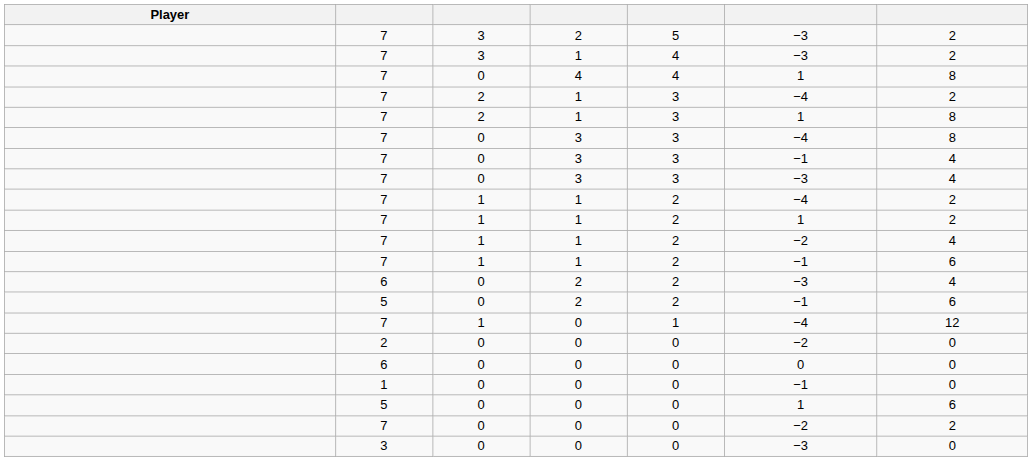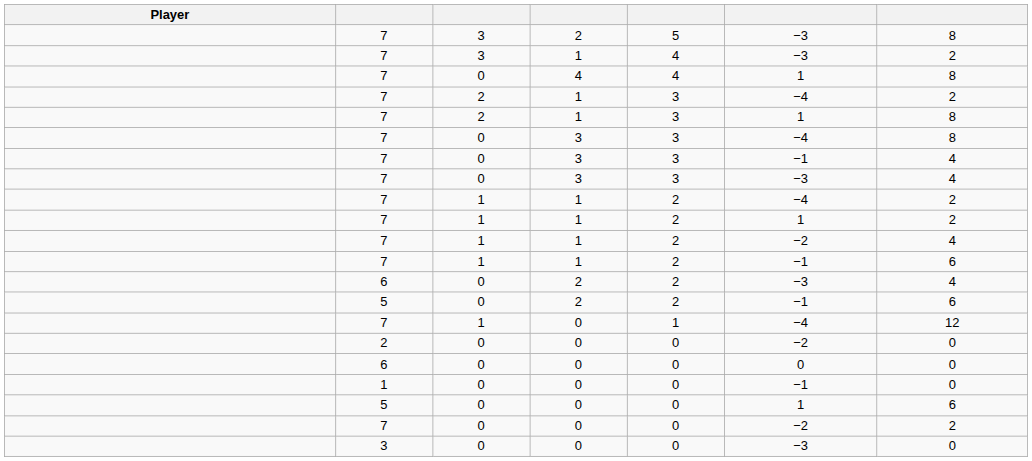(952, 35) 2 -> (952, 35) 8
